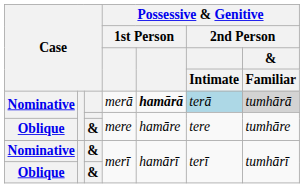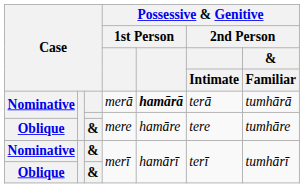(200, 101) lightblue background -> (200, 101) no background
(268, 101) lightgrey background -> (268, 101) no background
